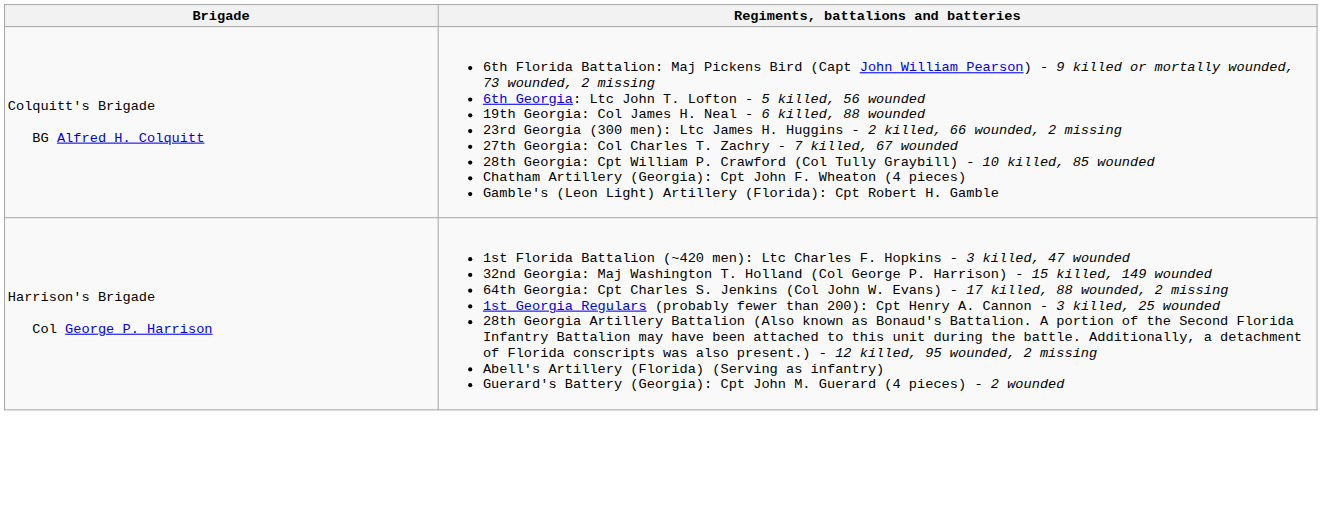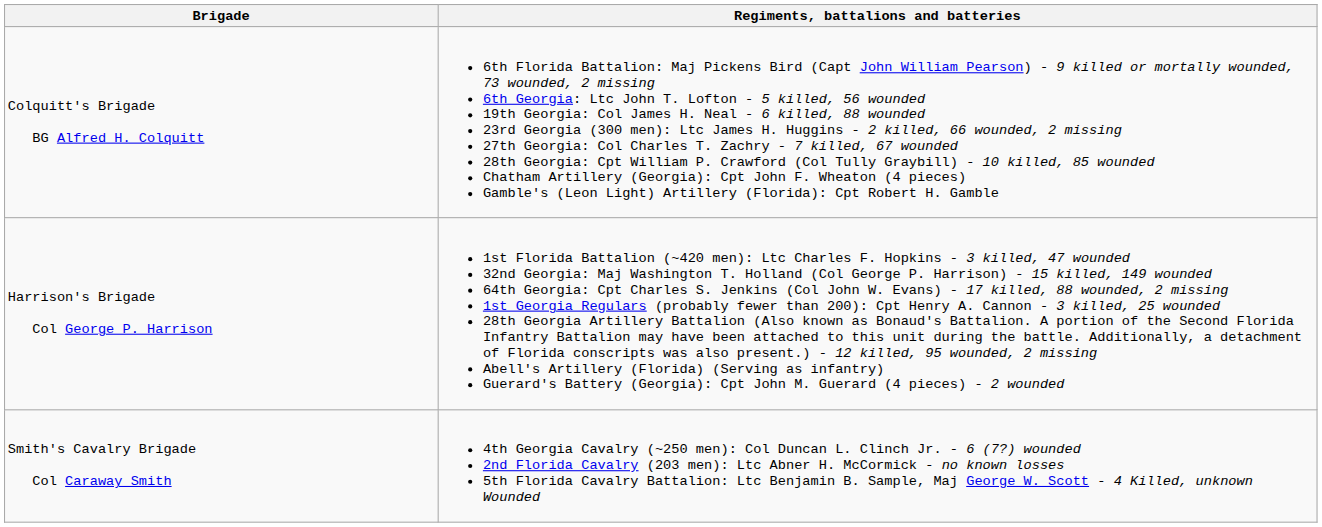+ row: (102, 466)
